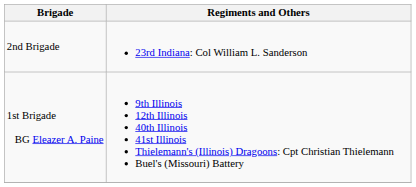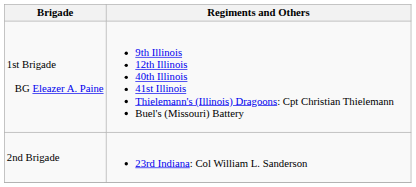rows swapped: (55, 127) <-> (33, 46)
